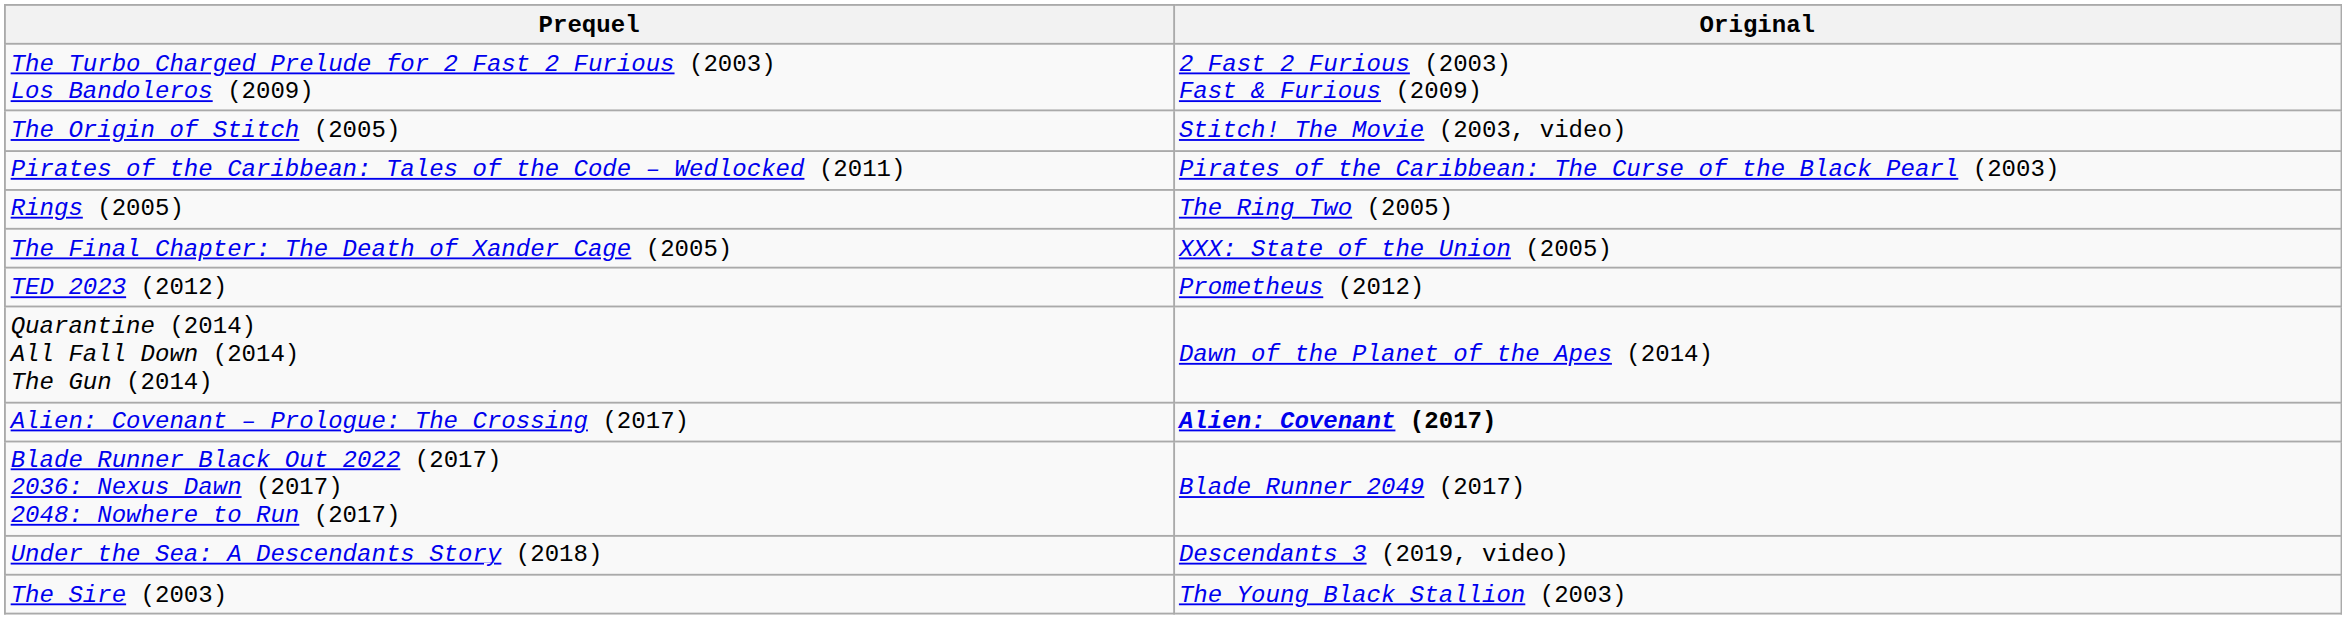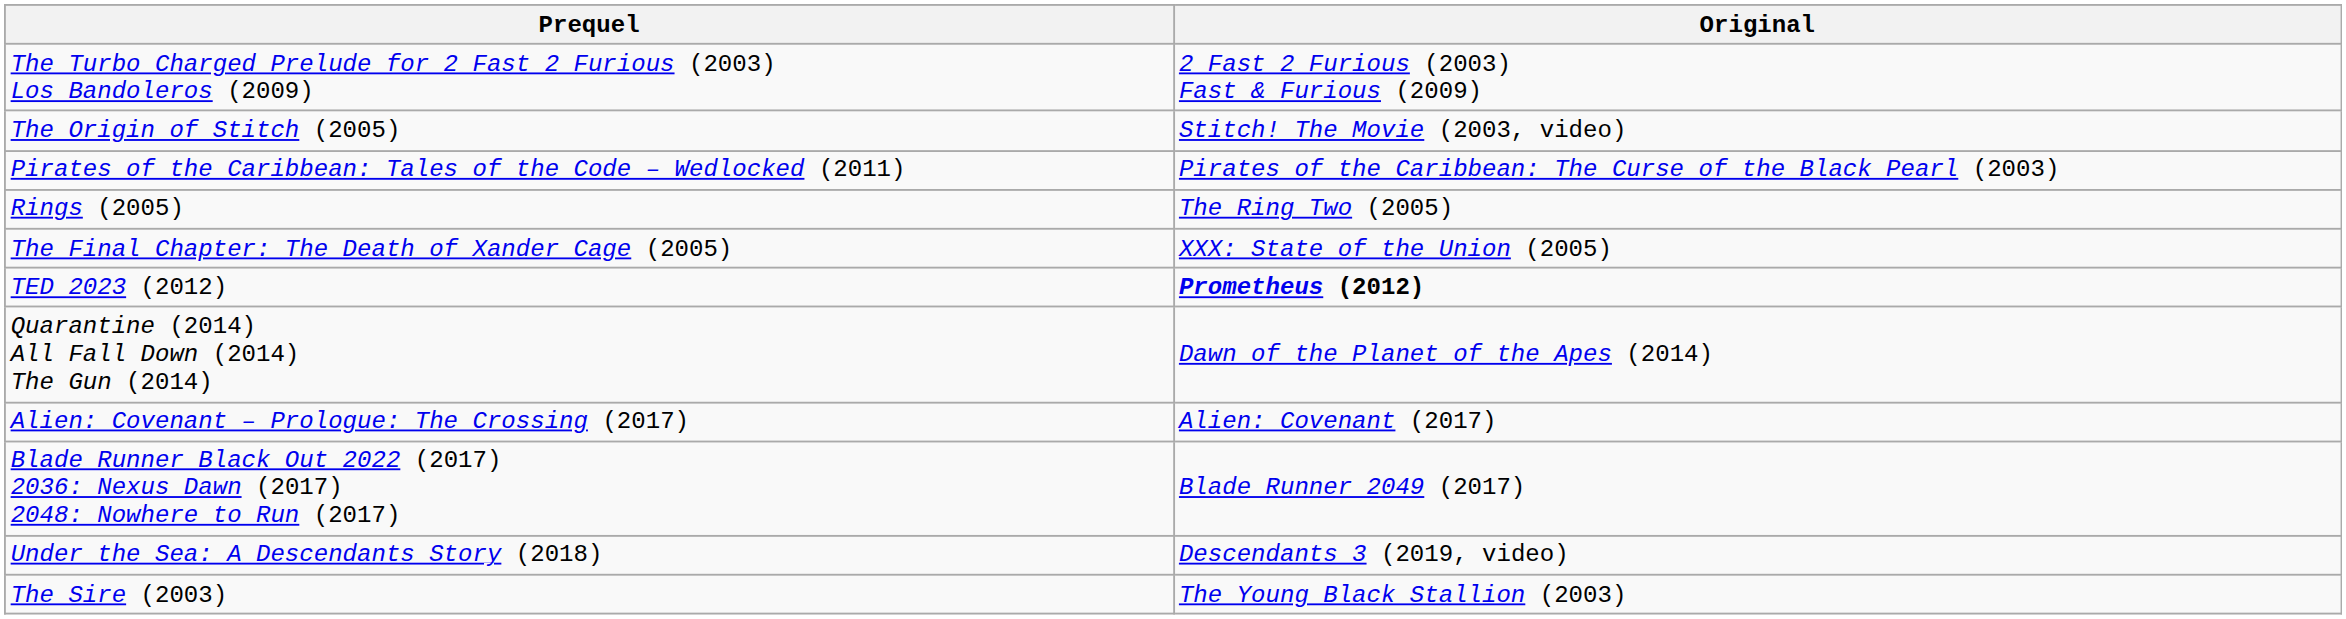(1302, 287) normal -> (1302, 287) bold
(1338, 421) bold -> (1338, 421) normal
